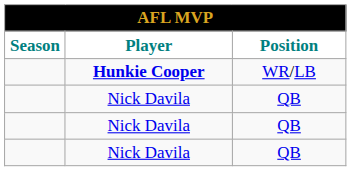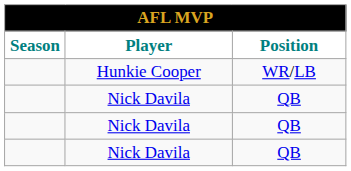(149, 71) bold -> (149, 71) normal
